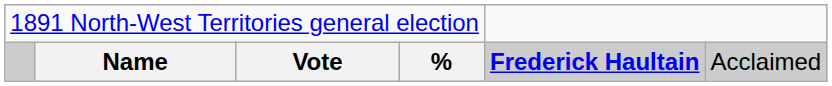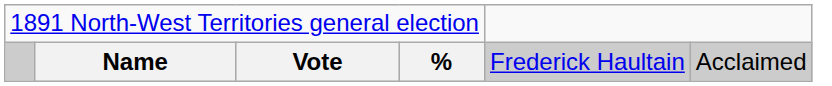(595, 61) bold -> (587, 61) normal
